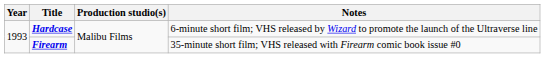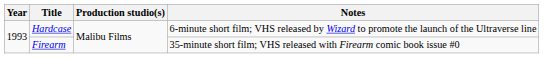(52, 28) bold -> (52, 28) normal
(50, 45) bold -> (49, 45) normal
